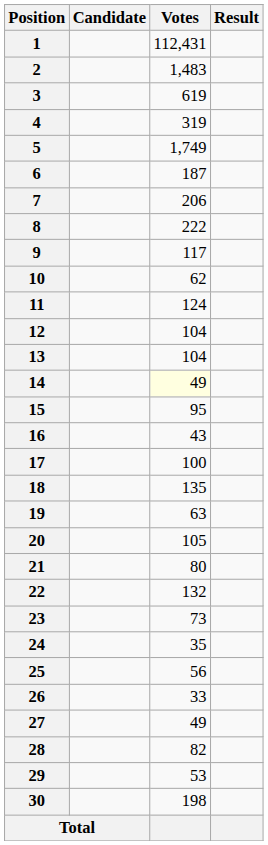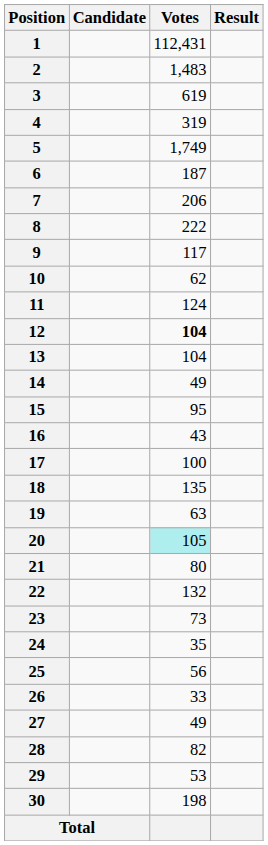(194, 331) normal -> (194, 331) bold
(198, 383) lightyellow background -> (198, 383) no background
(194, 540) no background -> (194, 540) paleturquoise background
